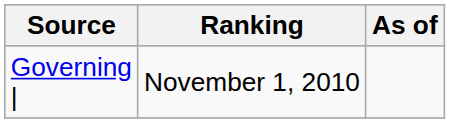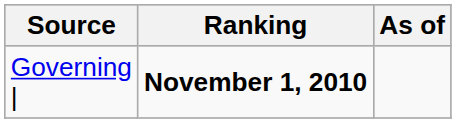(252, 81) normal -> (256, 81) bold
